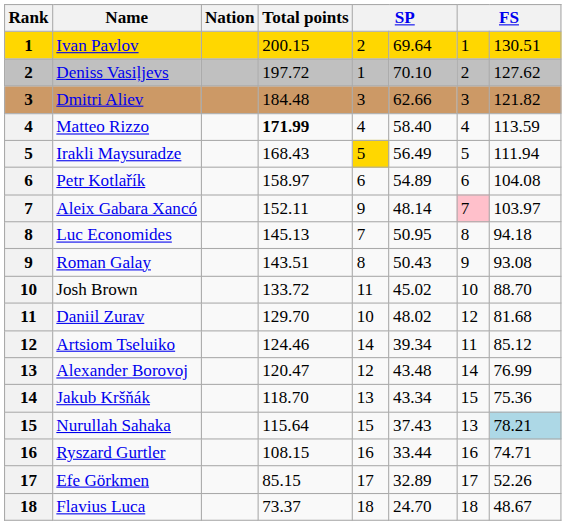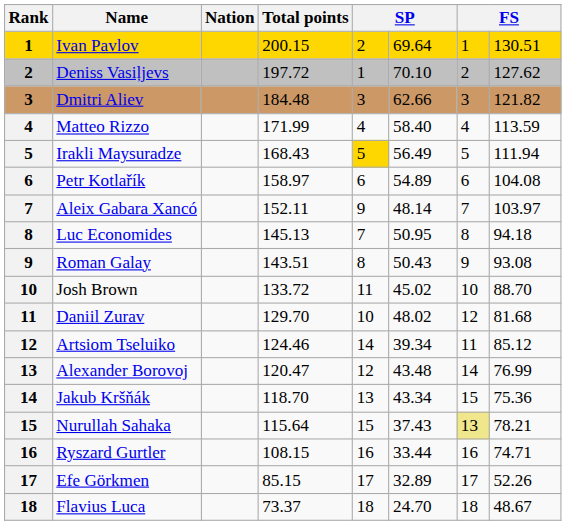(286, 126) bold -> (286, 126) normal
(465, 208) pink background -> (465, 208) no background
(469, 425) no background -> (469, 425) khaki background
(513, 425) lightblue background -> (513, 425) no background
